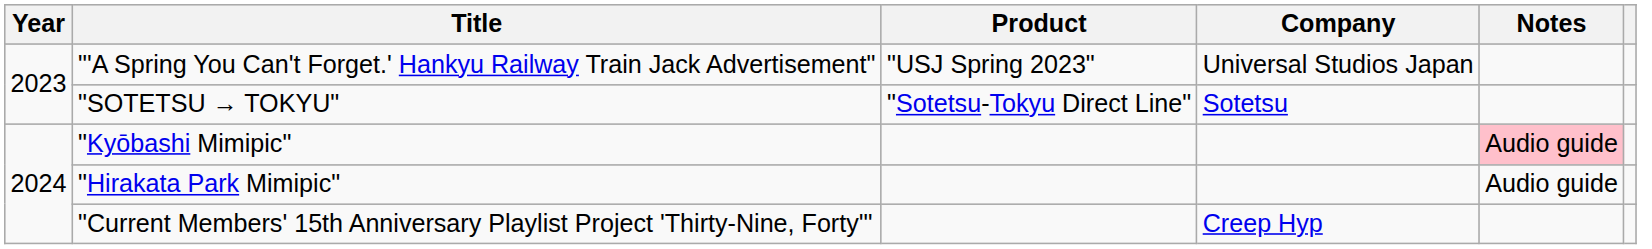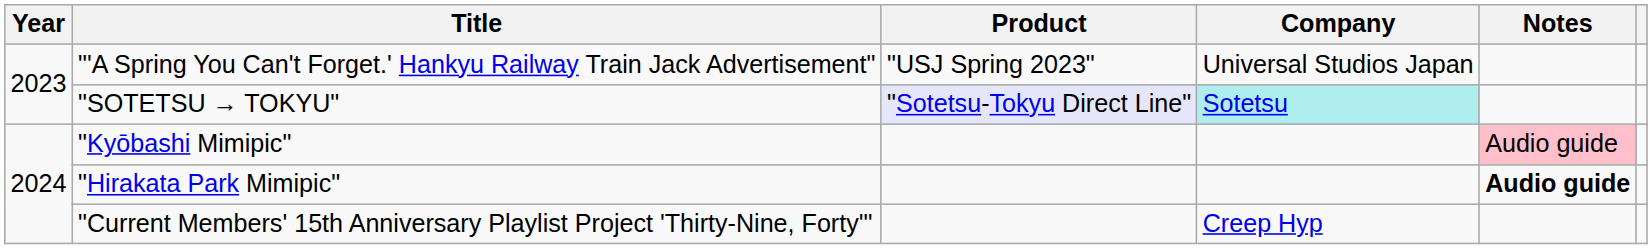(1039, 104) no background -> (1039, 104) lavender background
(1245, 104) no background -> (1245, 104) paleturquoise background
(1552, 183) normal -> (1558, 183) bold
